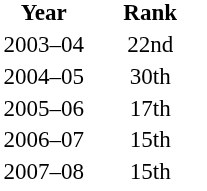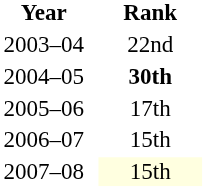(150, 76) normal -> (150, 76) bold
(150, 171) no background -> (150, 171) lightyellow background
